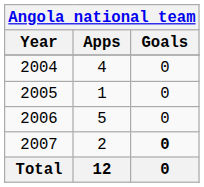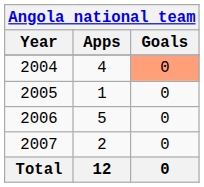(165, 68) no background -> (165, 68) lightsalmon background
(165, 144) bold -> (165, 144) normal
